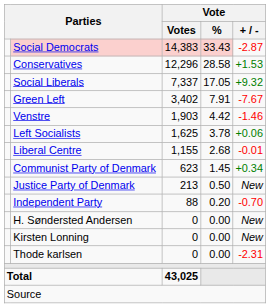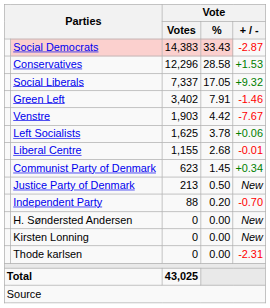(251, 99) -7.67 -> (251, 99) -1.46
(251, 116) -1.46 -> (251, 116) -7.67
